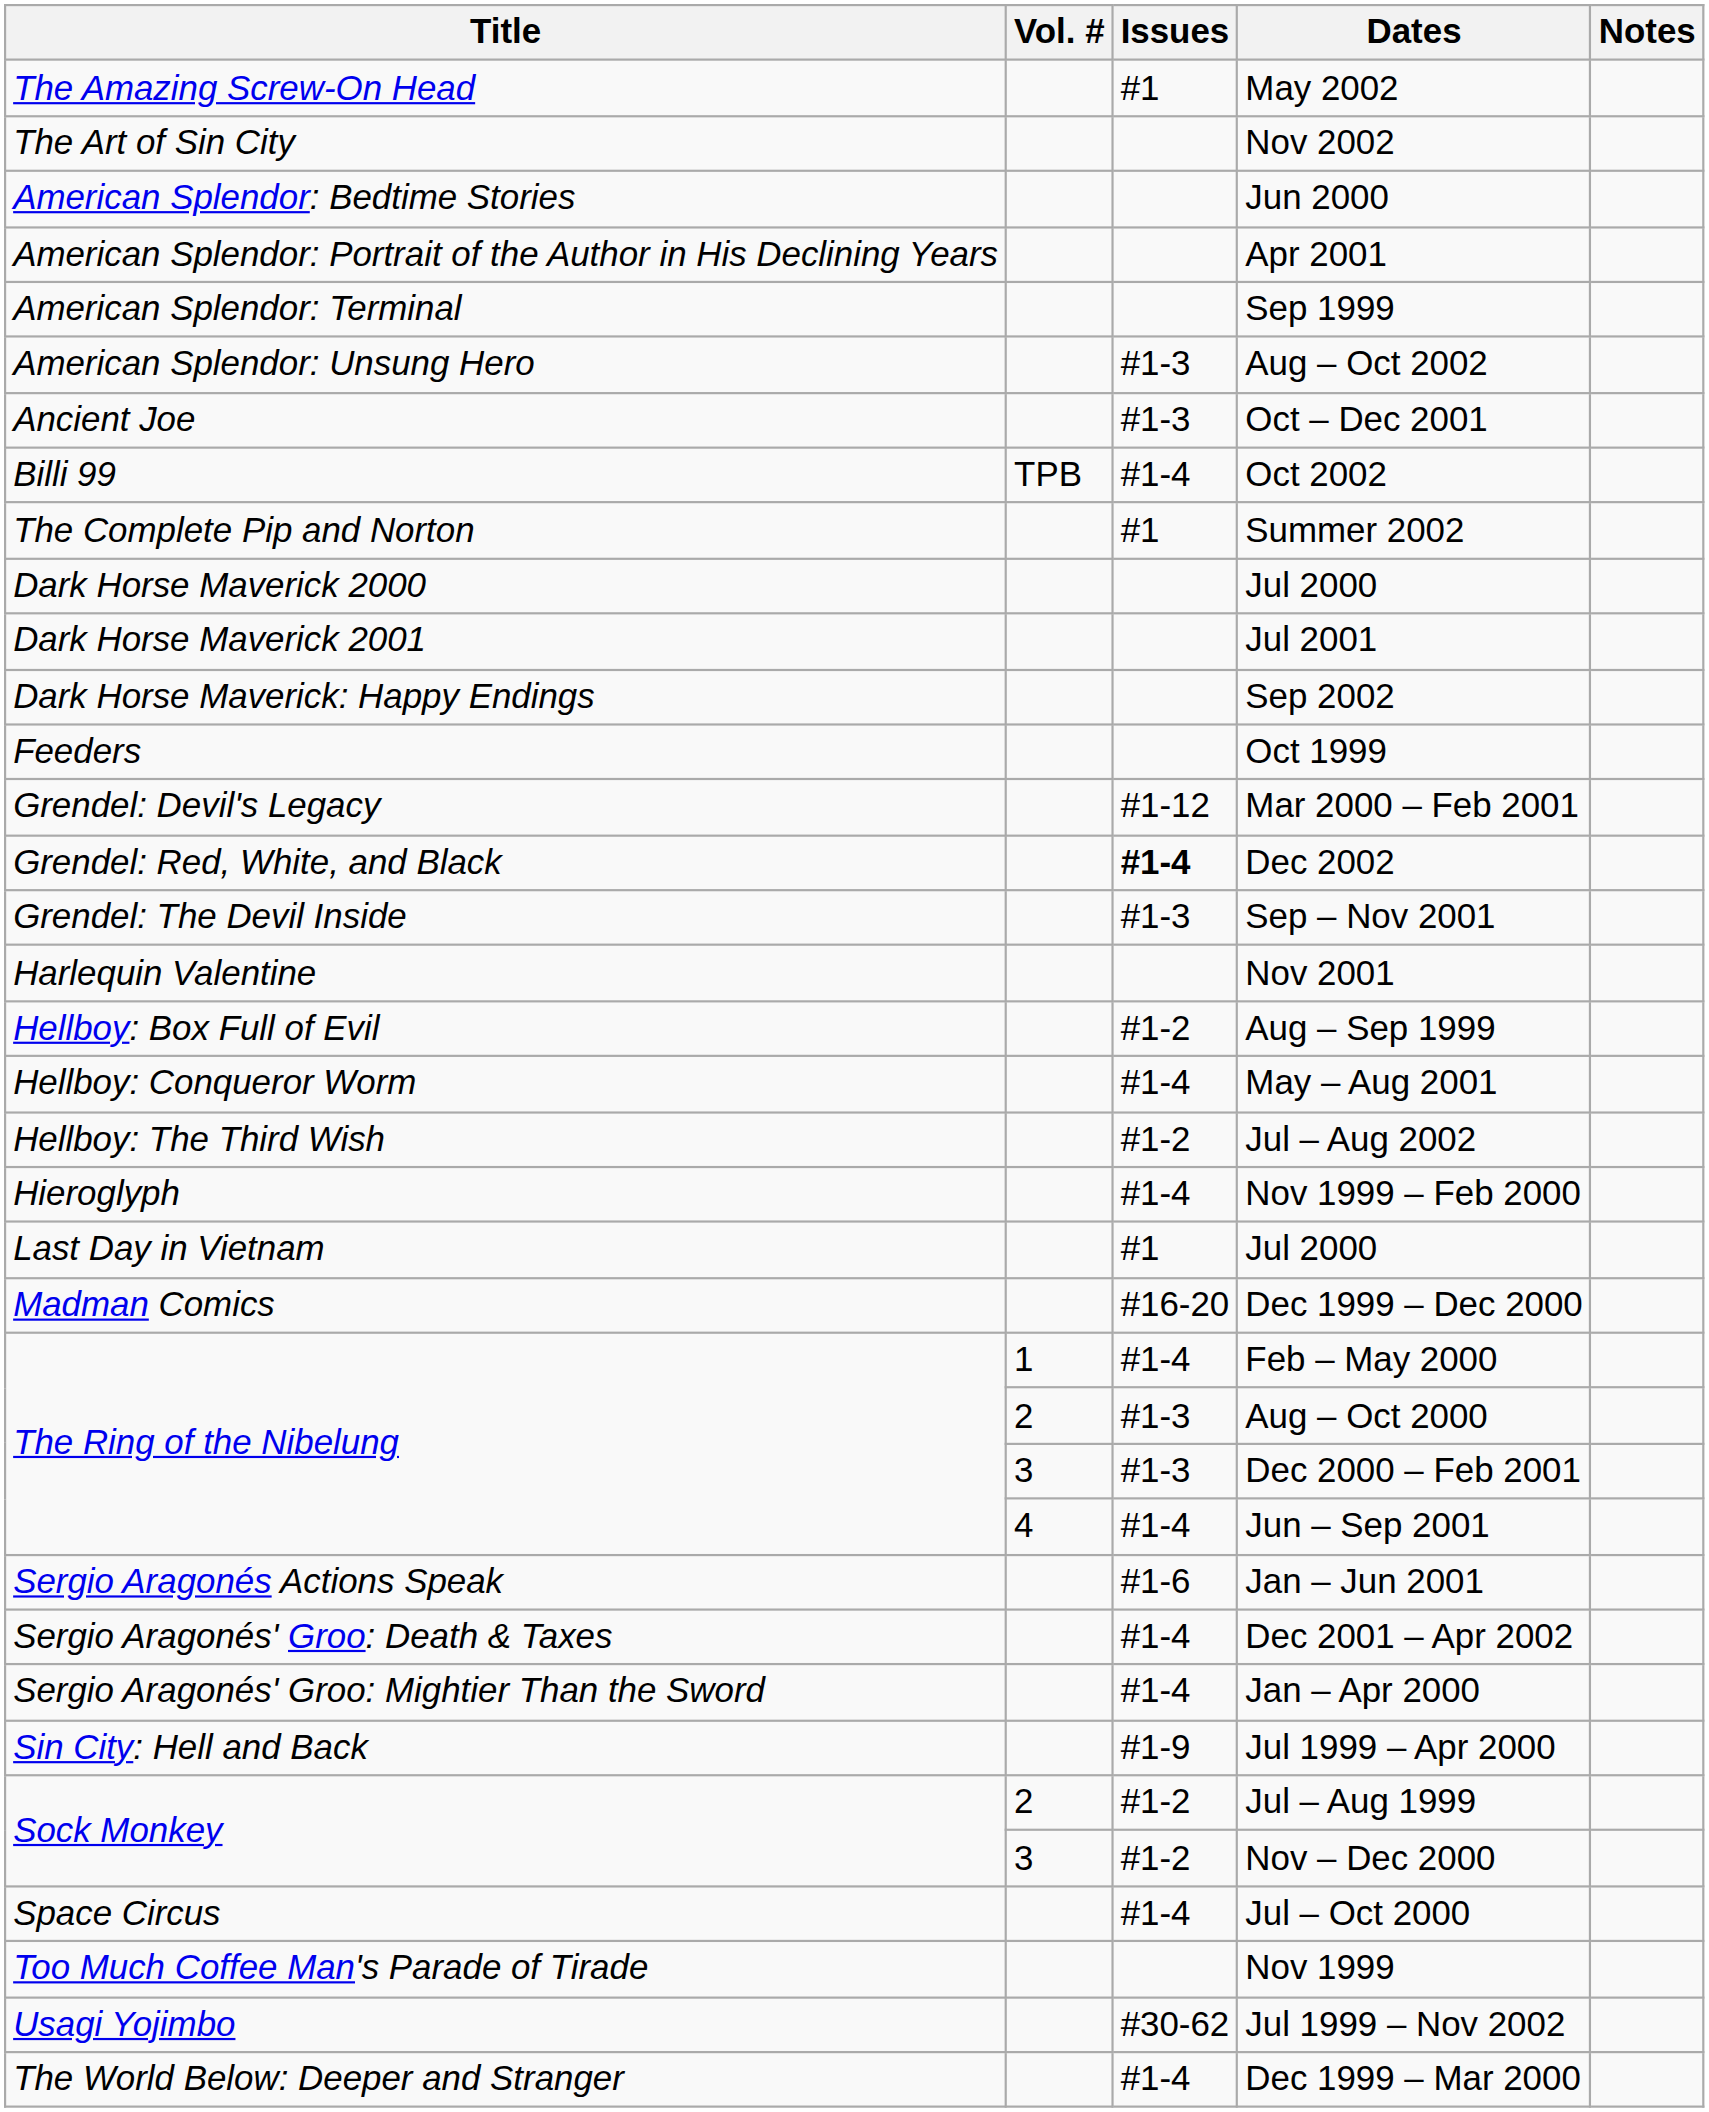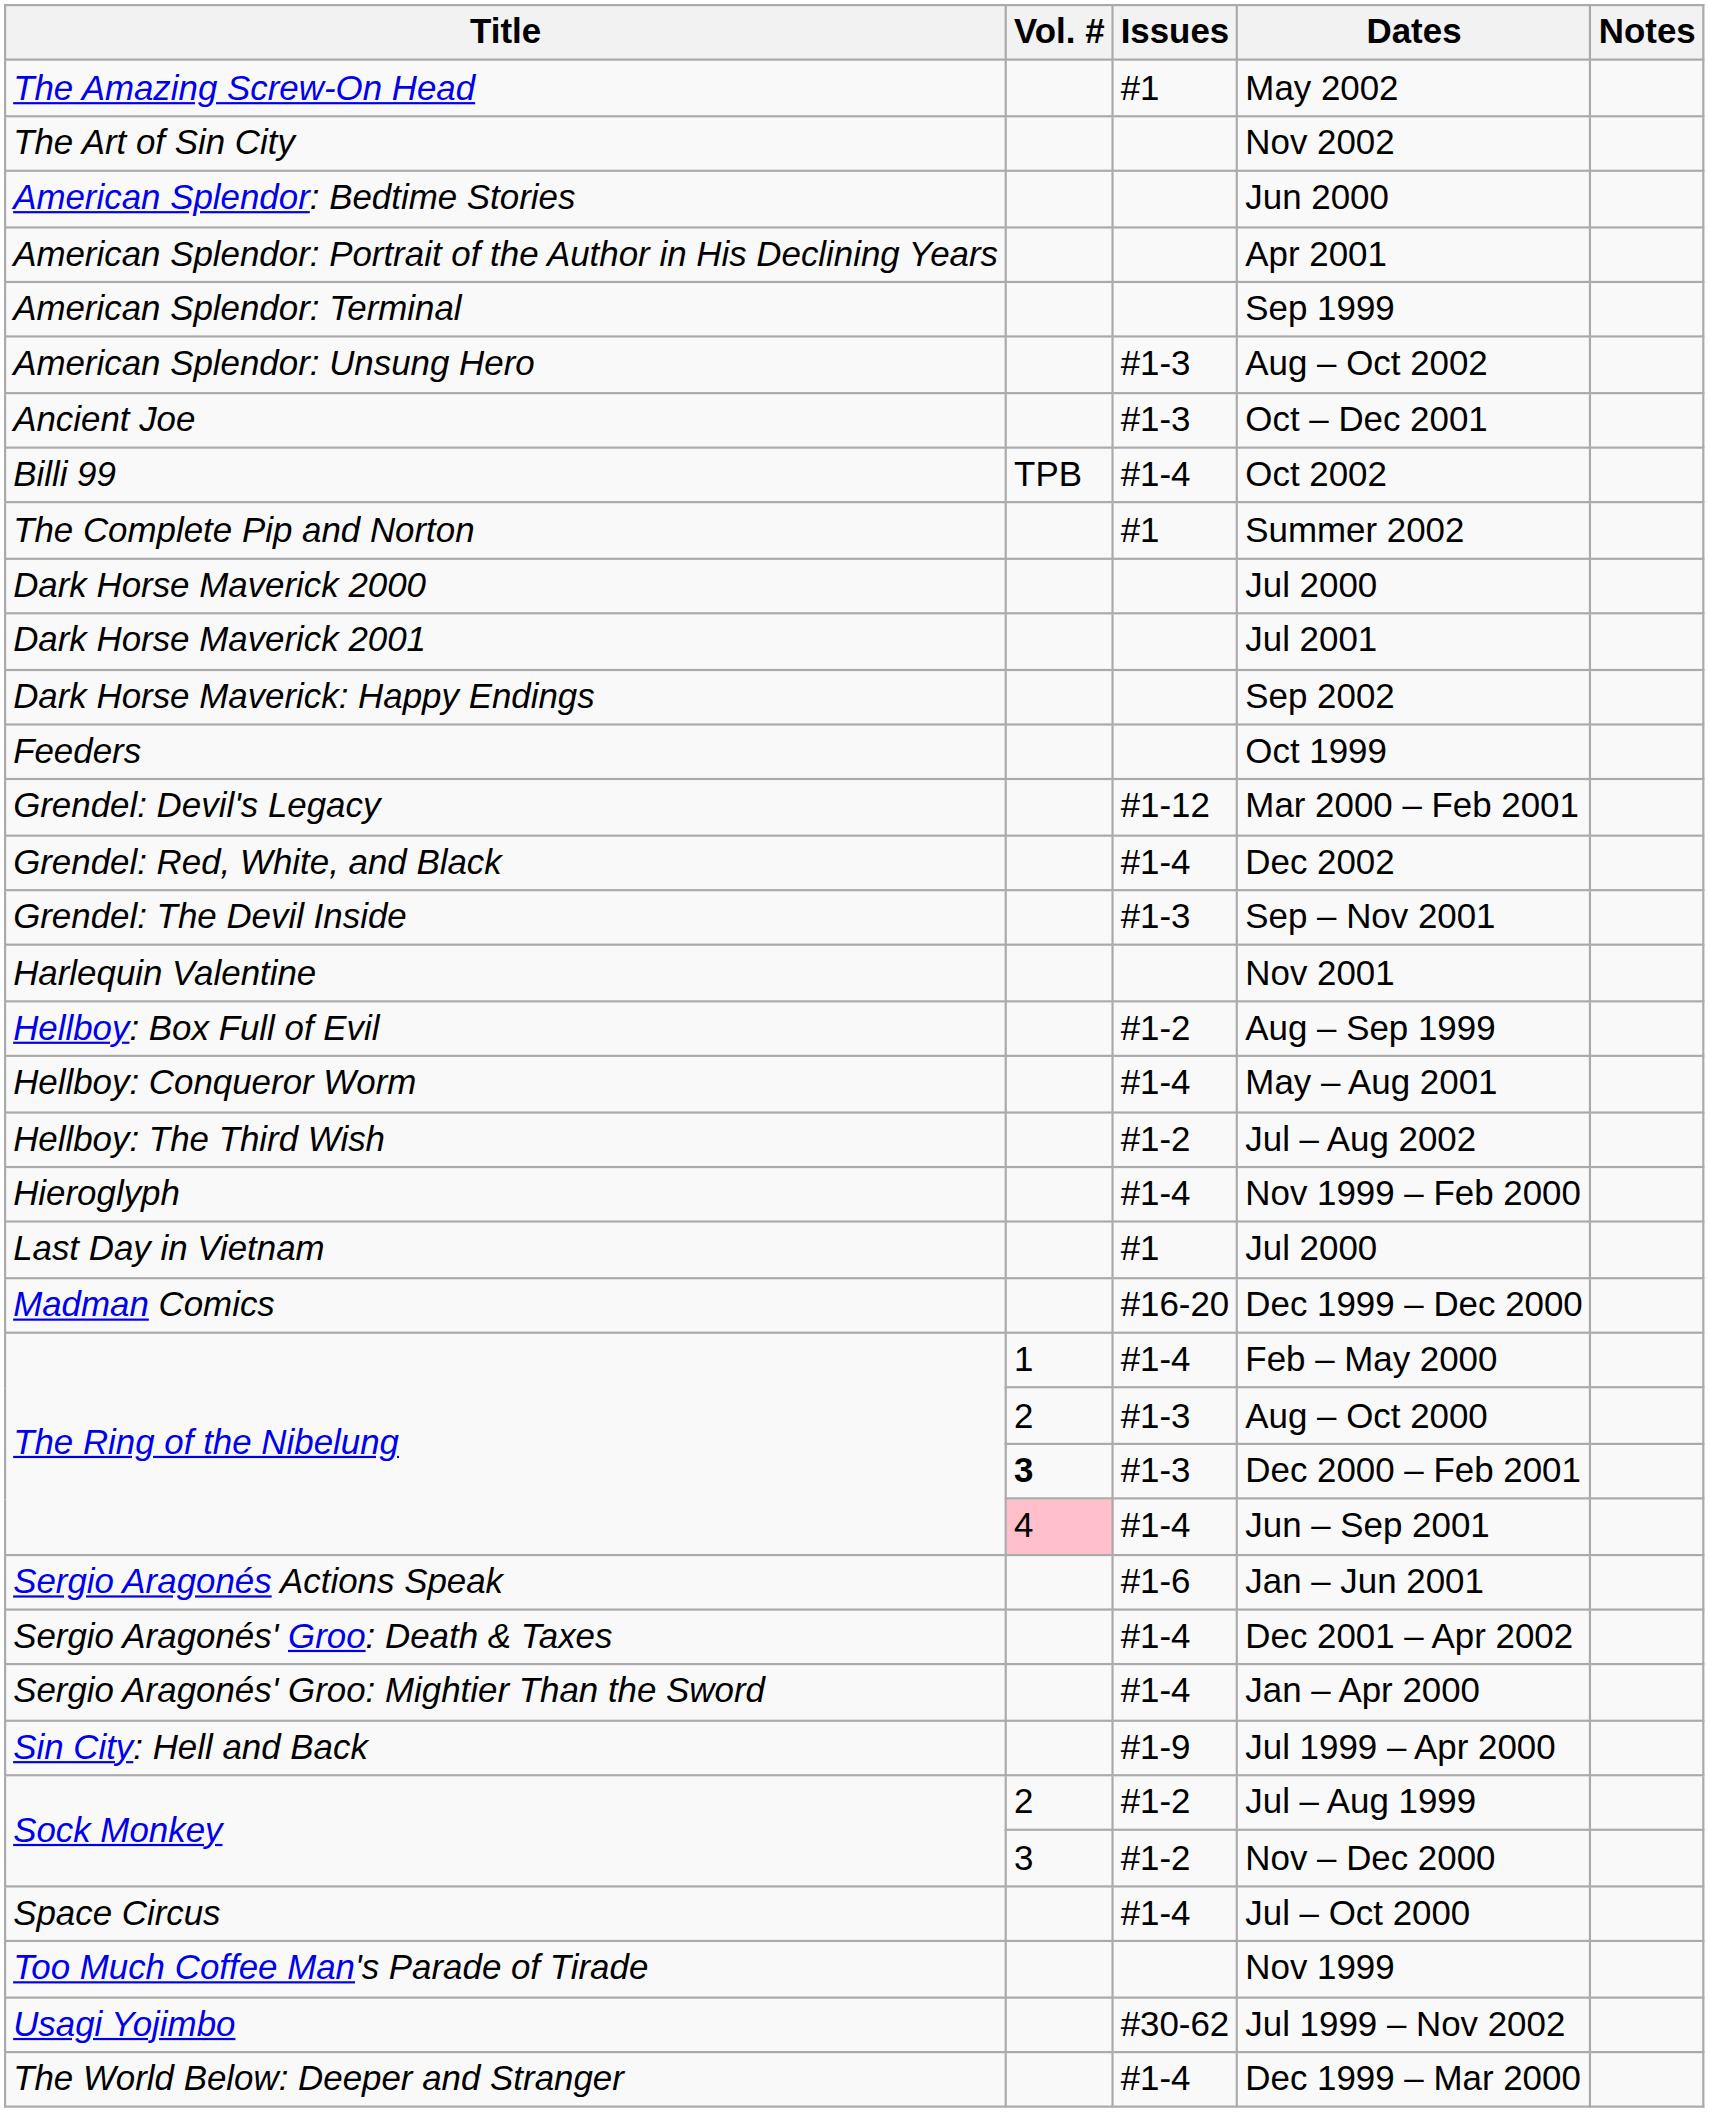(1156, 861) bold -> (1156, 861) normal
(1024, 1470) normal -> (1024, 1470) bold
(1024, 1525) no background -> (1024, 1525) pink background
